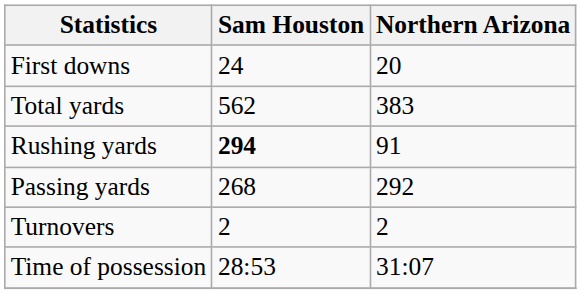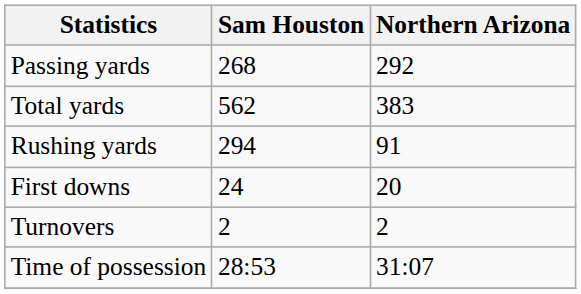rows swapped: (70, 65) <-> (80, 186)
(237, 146) bold -> (237, 146) normal
